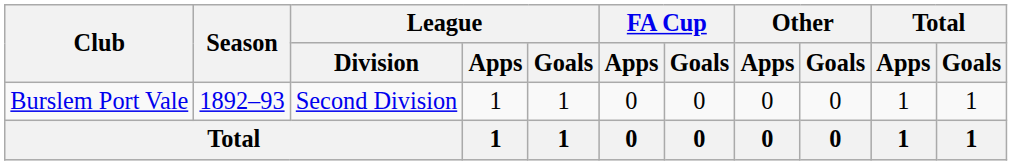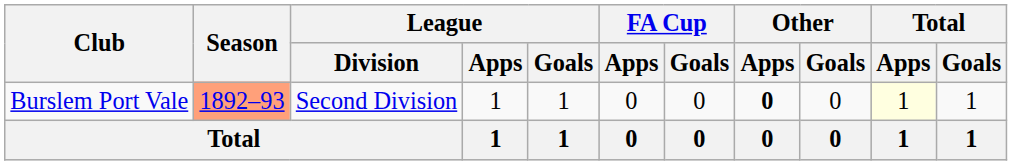(242, 100) no background -> (242, 100) lightsalmon background
(767, 100) normal -> (767, 100) bold
(903, 100) no background -> (903, 100) lightyellow background
